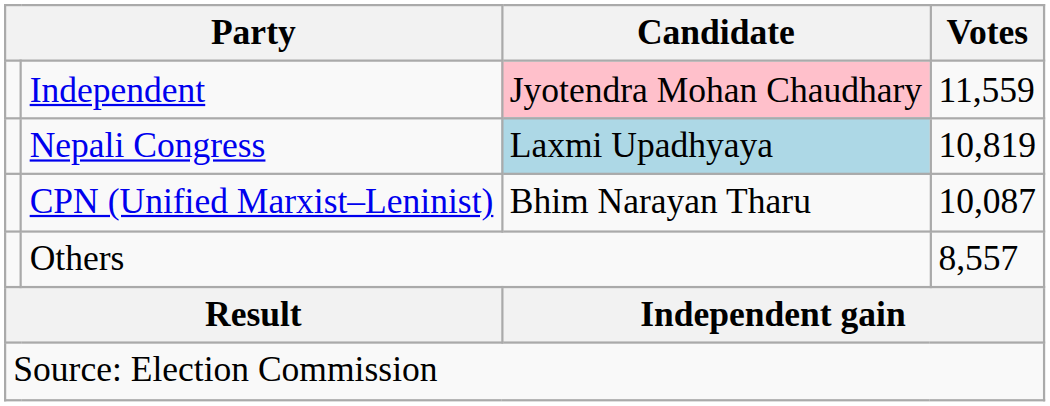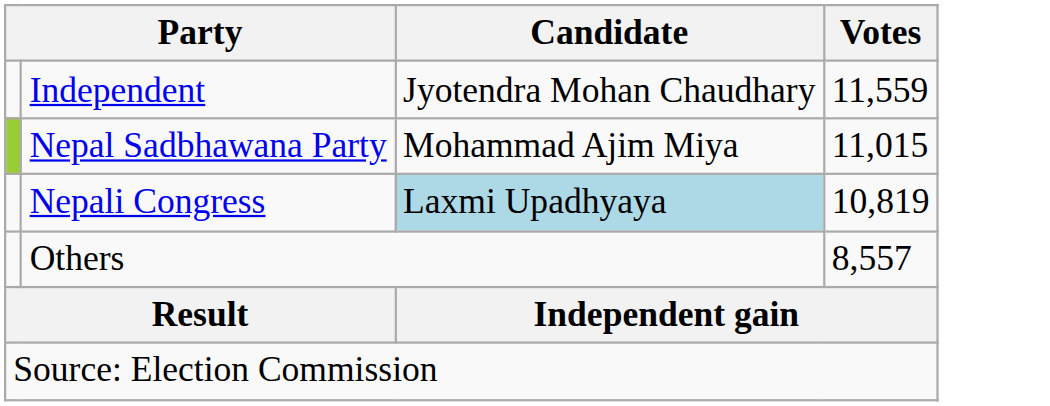(716, 88) pink background -> (609, 88) no background
+ row: (208, 145)
- row: (262, 201)
